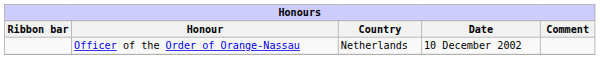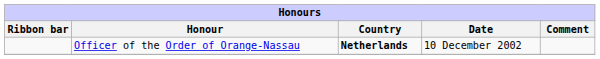(374, 46) normal -> (374, 46) bold
